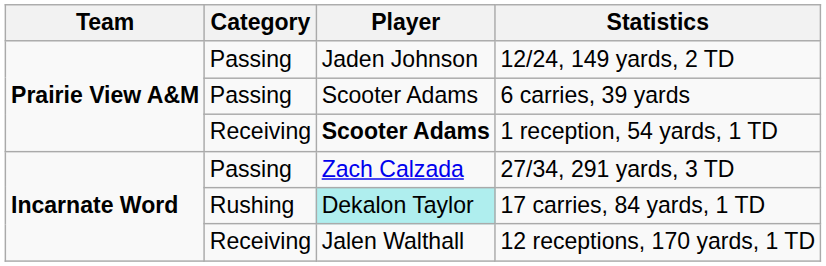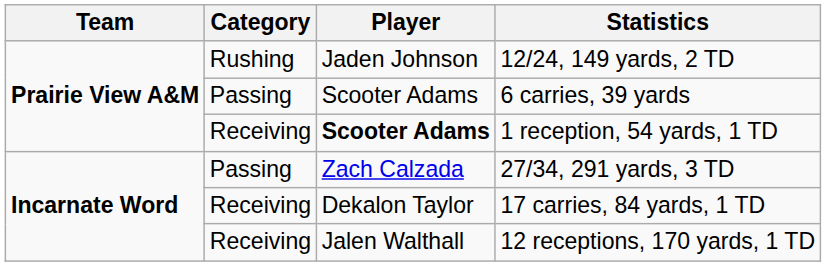(251, 59) Passing -> (252, 59) Rushing
(252, 205) Rushing -> (260, 205) Receiving
(398, 205) paleturquoise background -> (398, 205) no background
